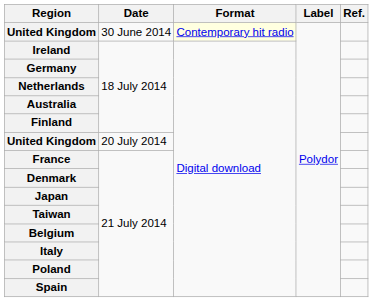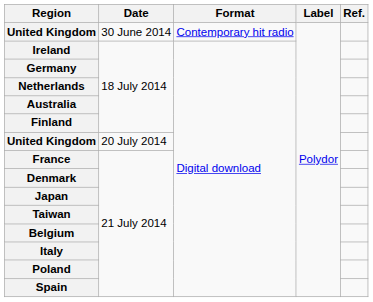(235, 31) lightyellow background -> (235, 31) no background
